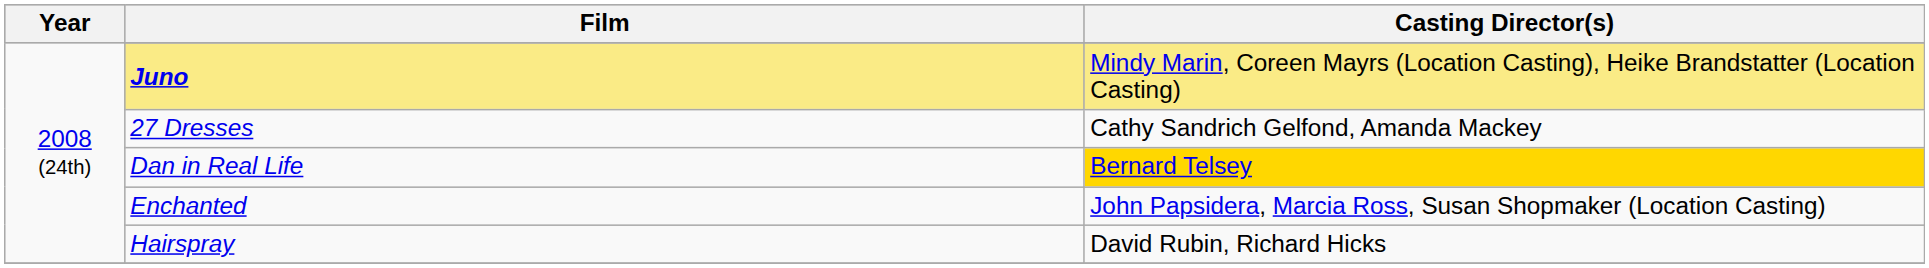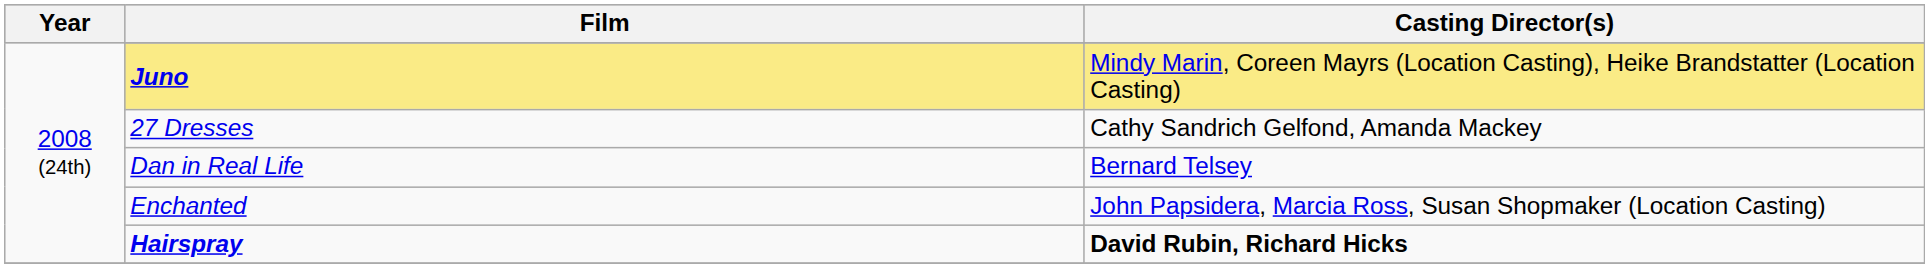(1171, 166) gold background -> (1171, 166) no background
(182, 243) normal -> (186, 243) bold
(1238, 243) normal -> (1249, 243) bold
